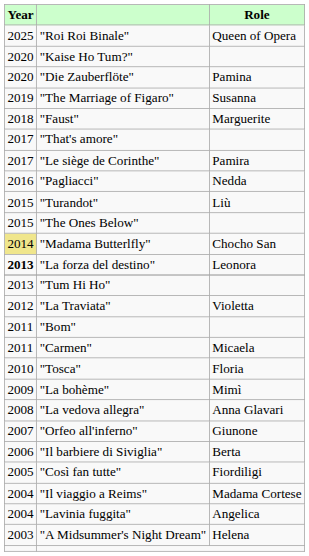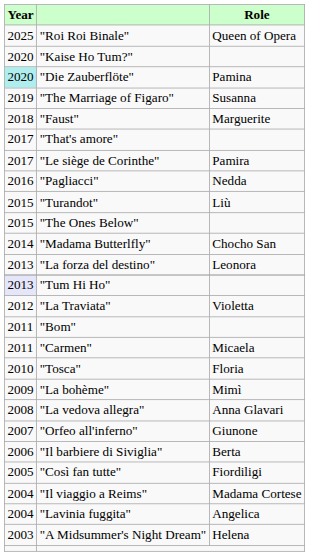(21, 77) no background -> (21, 77) paleturquoise background
(21, 243) khaki background -> (21, 243) no background
(21, 264) bold -> (21, 264) normal
(21, 285) no background -> (21, 285) lavender background
